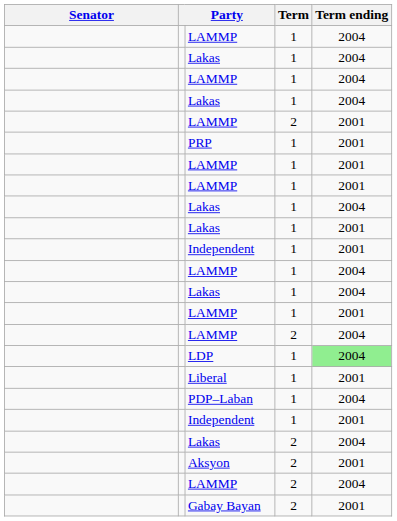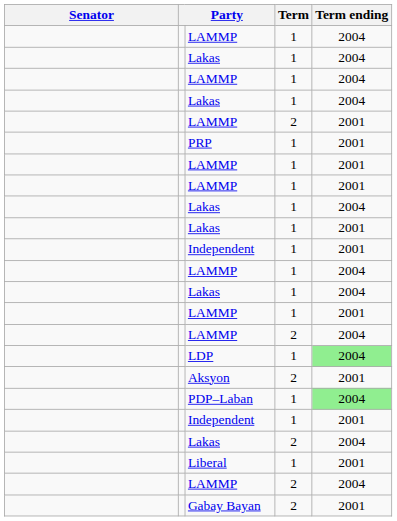rows swapped: (207, 377) <-> (209, 462)
(352, 398) no background -> (352, 398) lightgreen background
